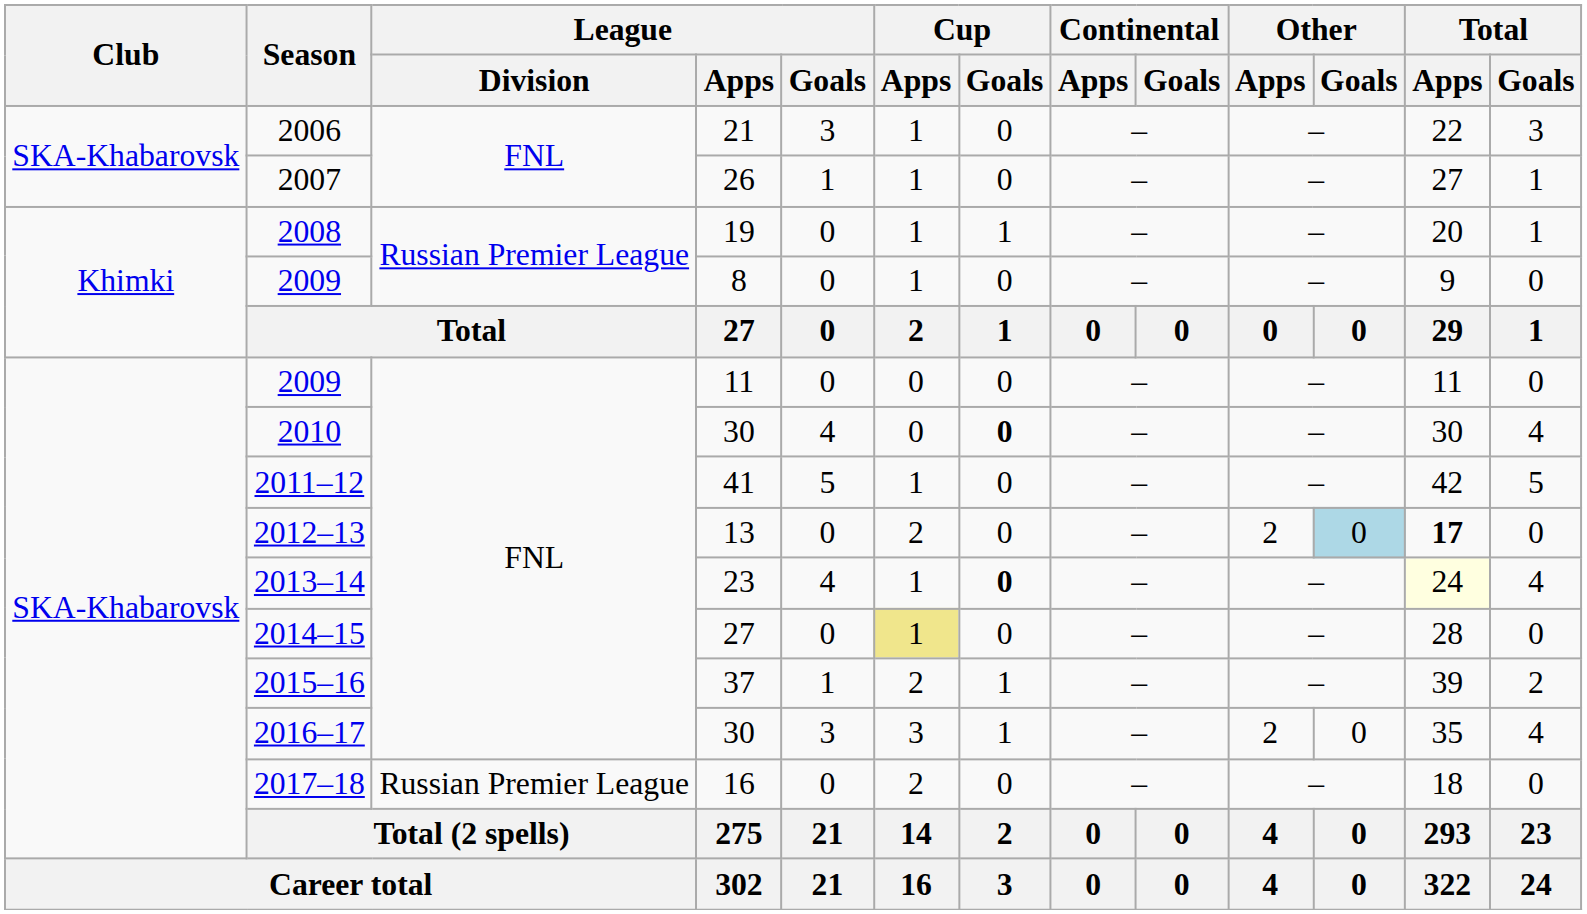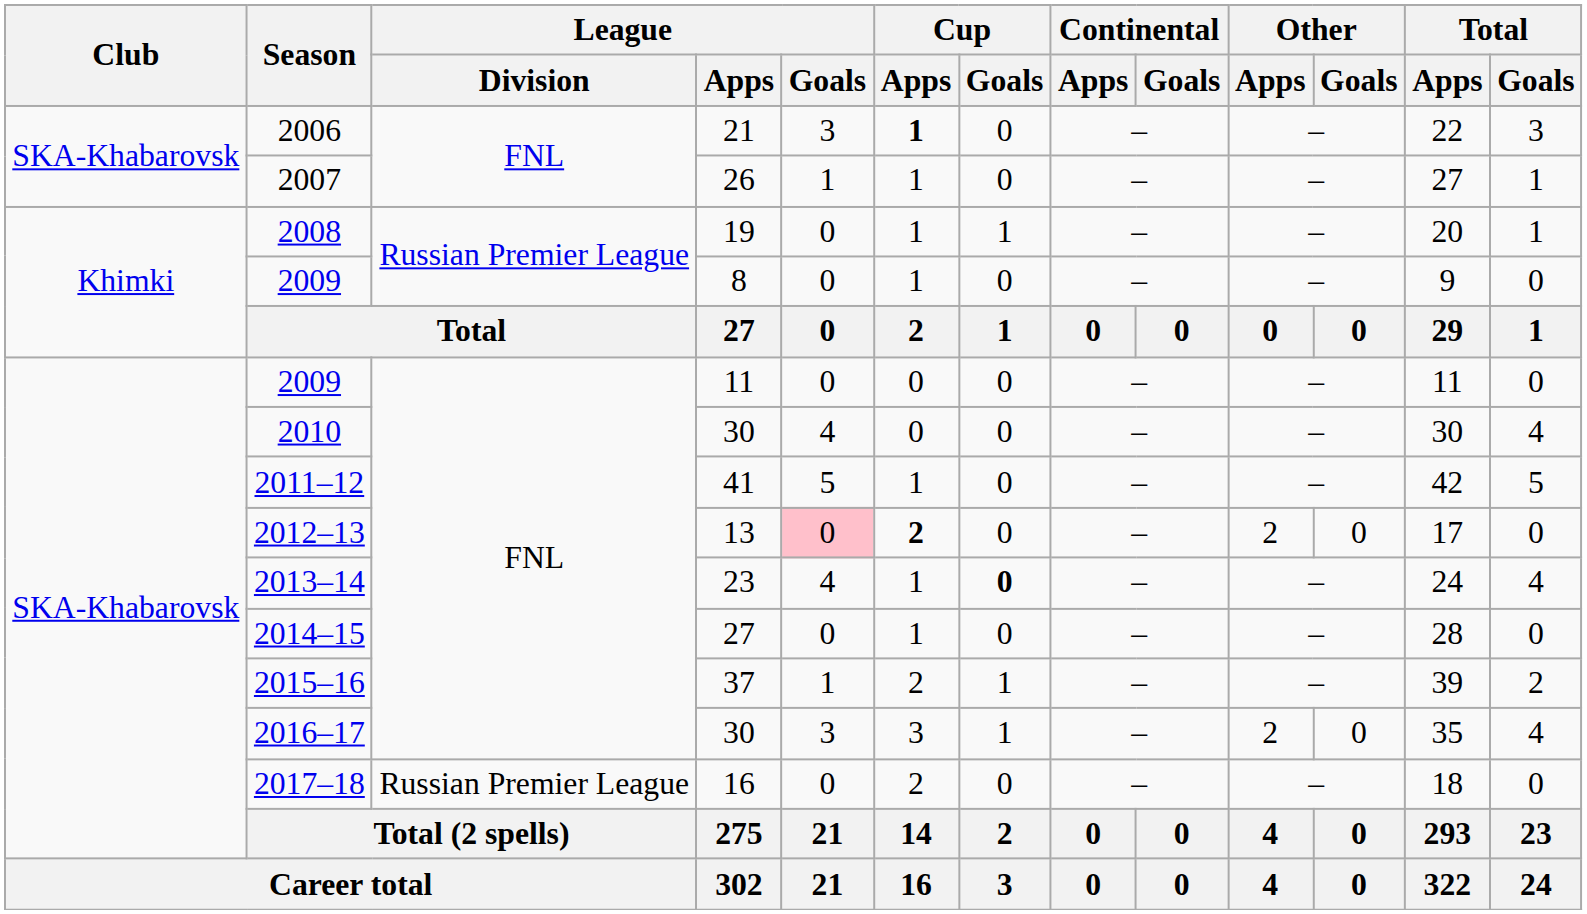(916, 130) normal -> (916, 130) bold
(1005, 431) bold -> (1005, 431) normal
(827, 532) no background -> (827, 532) pink background
(916, 532) normal -> (916, 532) bold
(1359, 532) lightblue background -> (1359, 532) no background
(1447, 532) bold -> (1447, 532) normal
(1447, 582) lightyellow background -> (1447, 582) no background
(916, 632) khaki background -> (916, 632) no background
